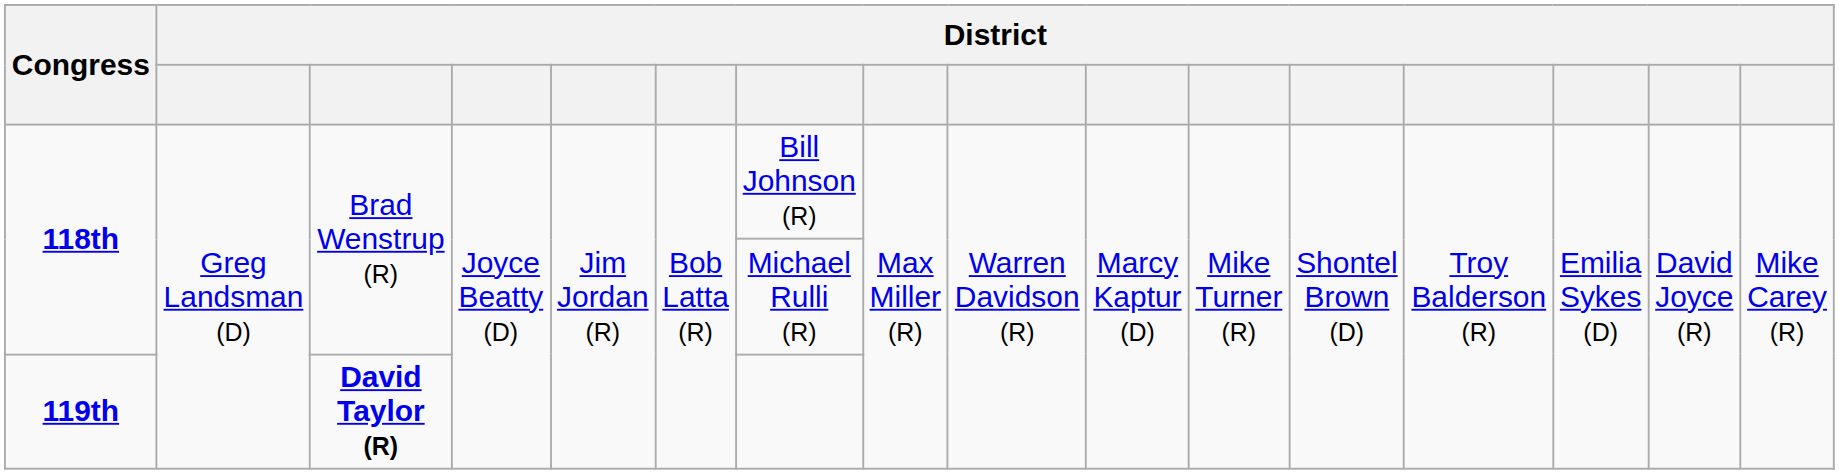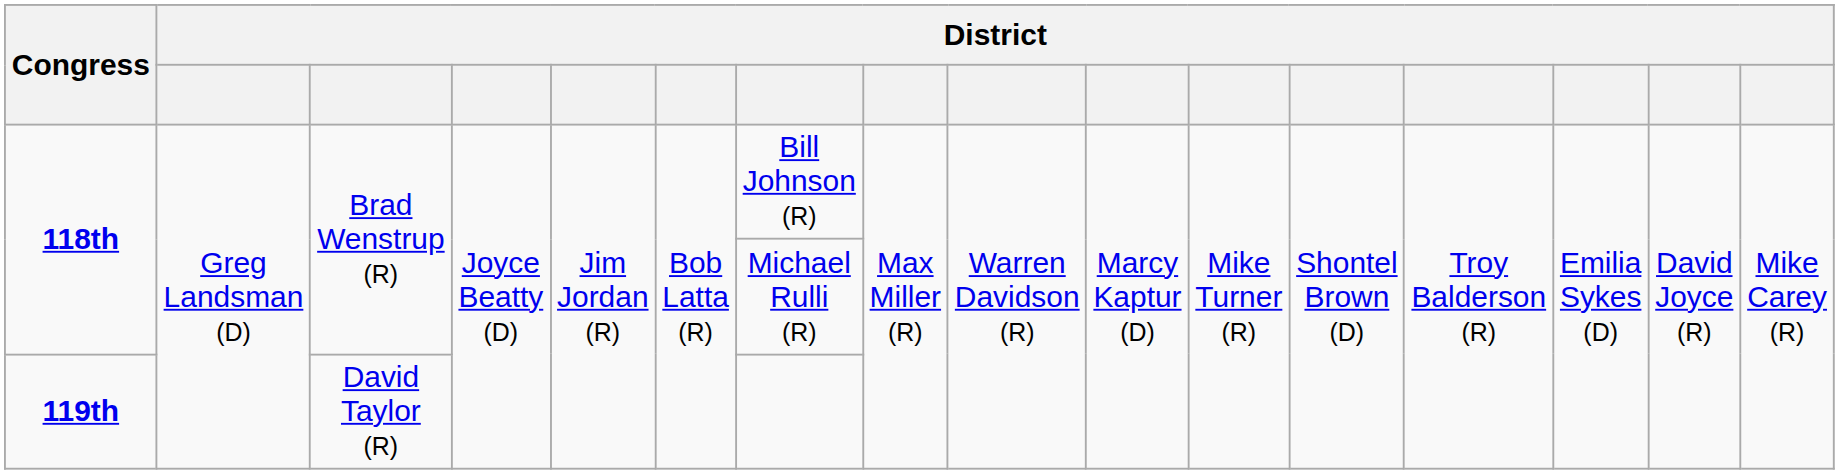(381, 411) bold -> (381, 411) normal
